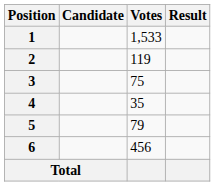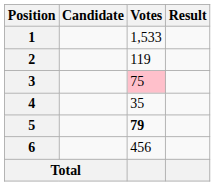(137, 81) no background -> (137, 81) pink background
(137, 125) normal -> (137, 125) bold
